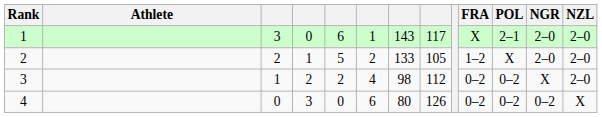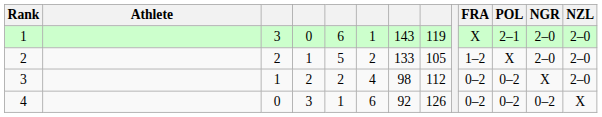(436, 36) 117 -> (436, 36) 119
(341, 101) 0 -> (341, 101) 1
(404, 101) 80 -> (404, 101) 92
